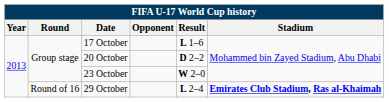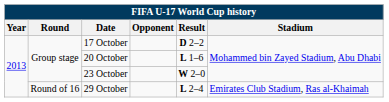(192, 43) L 1–6 -> (192, 43) D 2–2
(192, 58) D 2–2 -> (192, 58) L 1–6
(295, 89) bold -> (289, 89) normal
